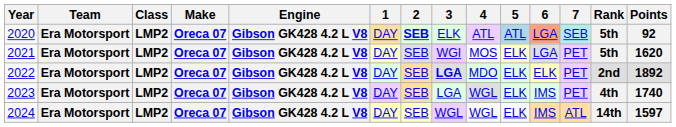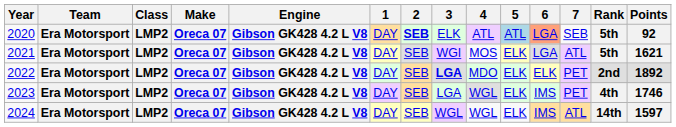(576, 34) paleturquoise background -> (576, 34) no background
(576, 54) PET -> (576, 54) ATL
(649, 54) 1620 -> (649, 54) 1621
(649, 93) 1740 -> (649, 93) 1746
